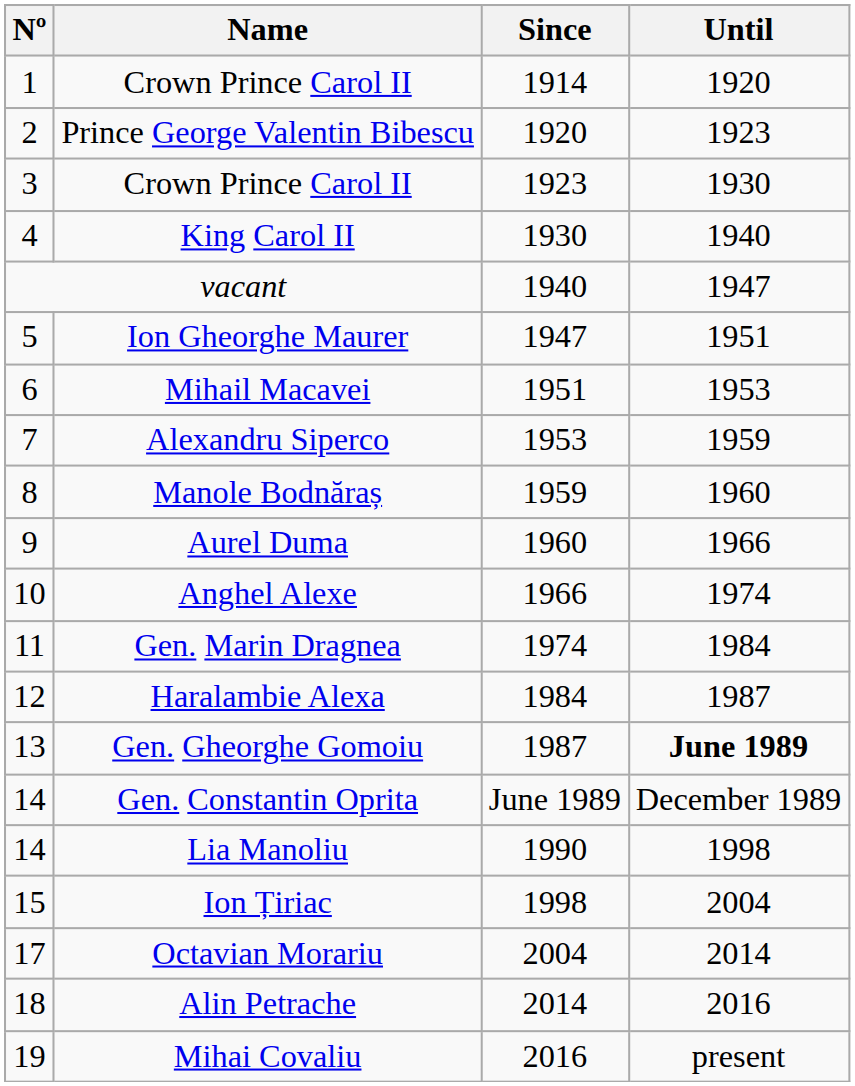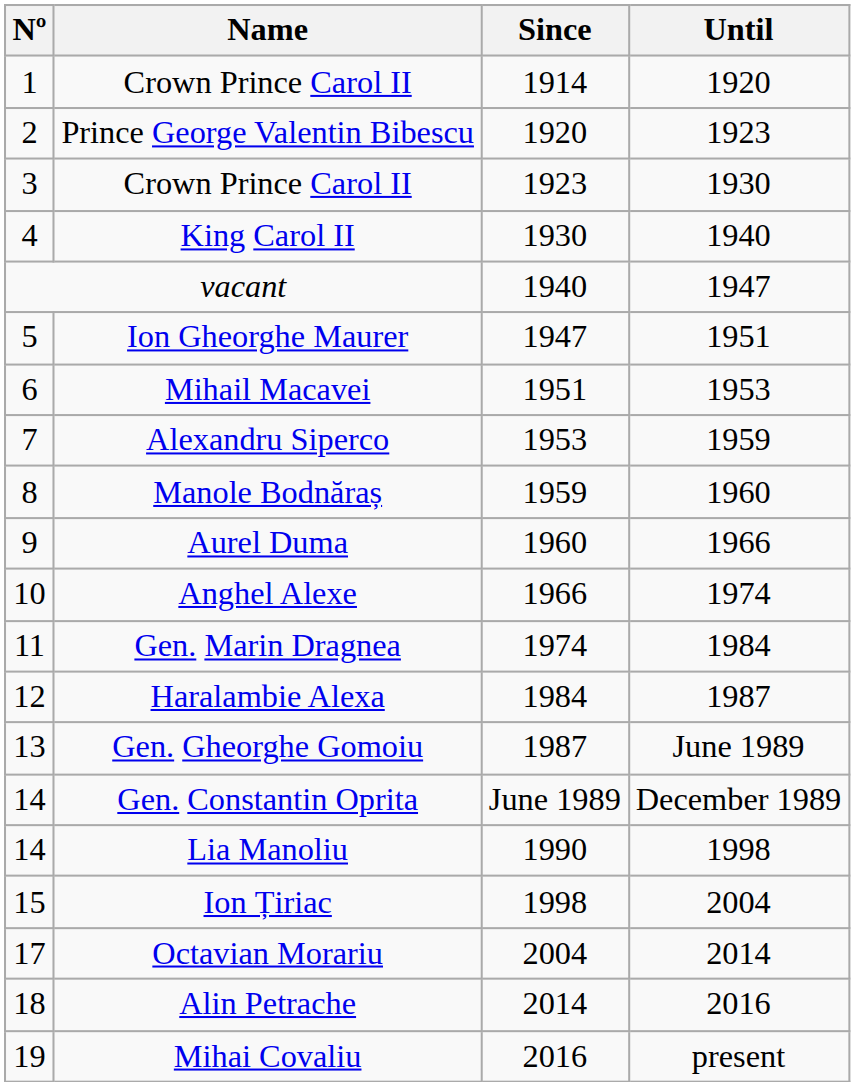(738, 747) bold -> (738, 747) normal
